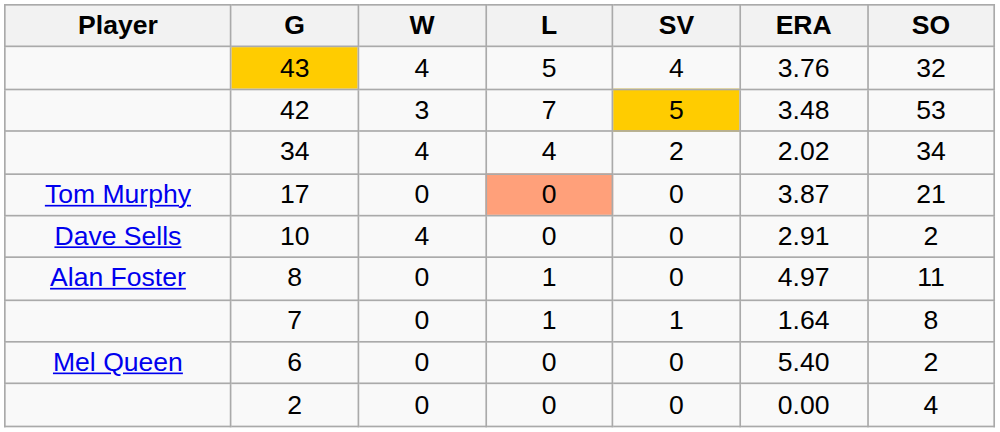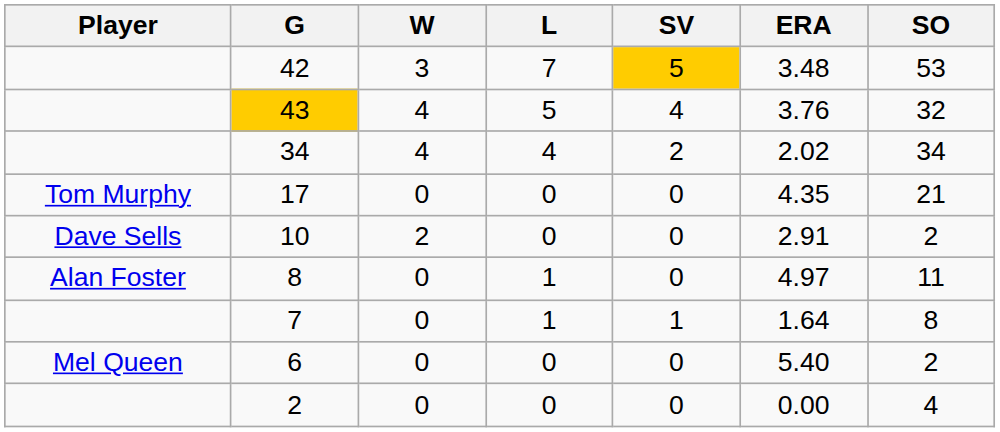rows swapped: (295, 109) <-> (295, 67)
(549, 194) lightsalmon background -> (549, 194) no background
(804, 194) 3.87 -> (804, 194) 4.35
(422, 236) 4 -> (422, 236) 2
